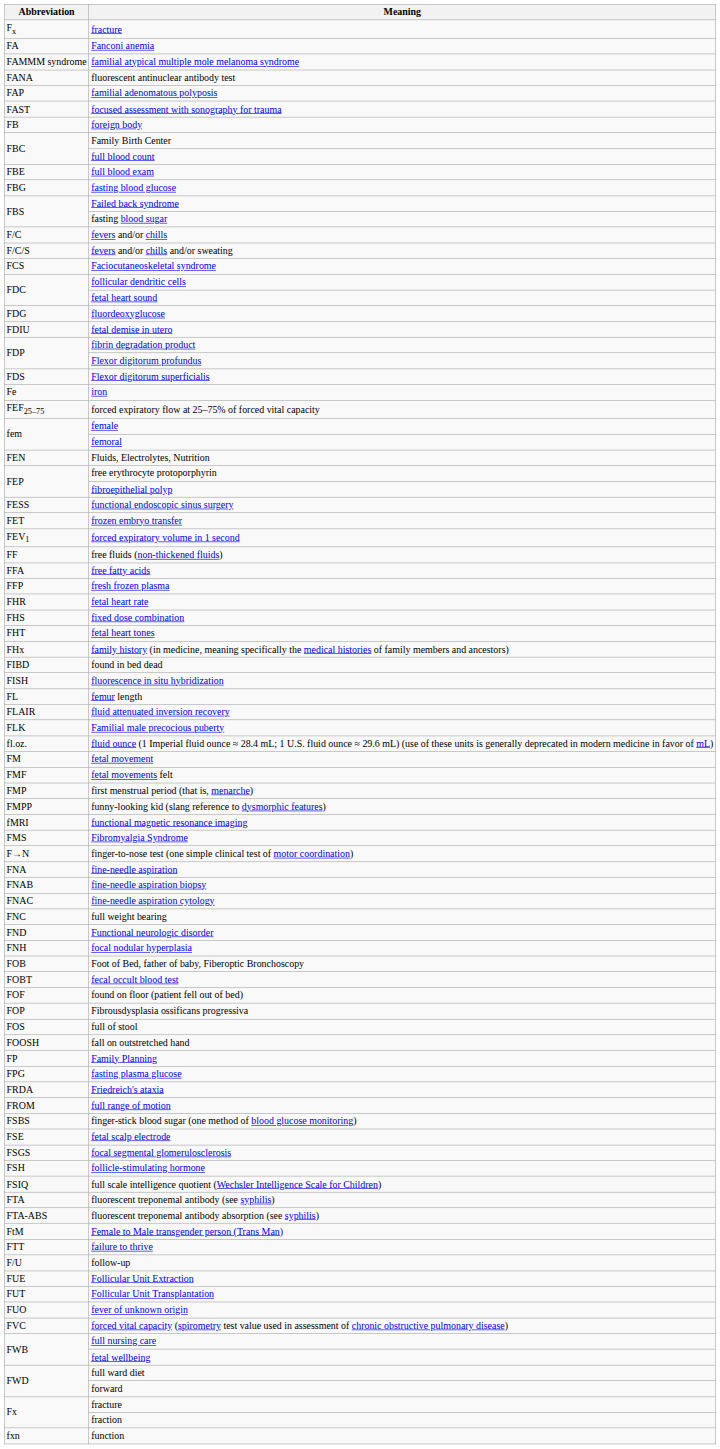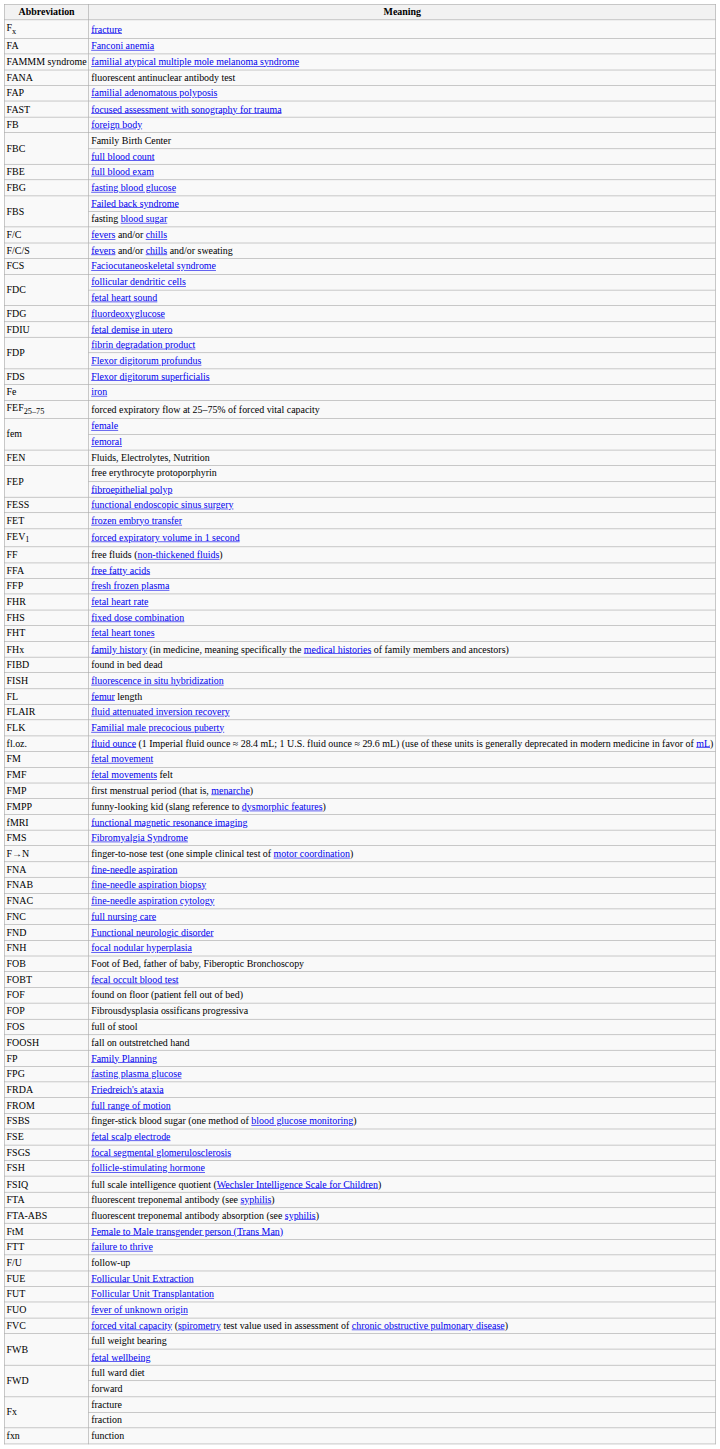(129, 916) full weight bearing -> (124, 916) full nursing care
(124, 1341) full nursing care -> (129, 1341) full weight bearing
